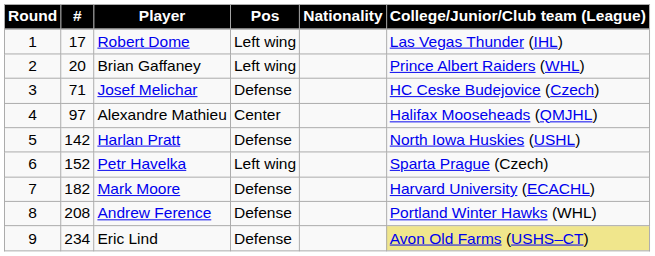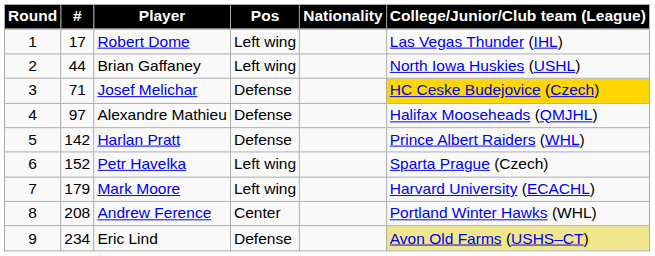(77, 66) 20 -> (77, 66) 44
(487, 66) Prince Albert Raiders (WHL) -> (485, 66) North Iowa Huskies (USHL)
(495, 90) no background -> (495, 90) gold background
(257, 115) Center -> (263, 115) Defense
(485, 139) North Iowa Huskies (USHL) -> (487, 139) Prince Albert Raiders (WHL)
(77, 189) 182 -> (77, 189) 179
(263, 189) Defense -> (265, 189) Left wing
(263, 213) Defense -> (257, 213) Center
